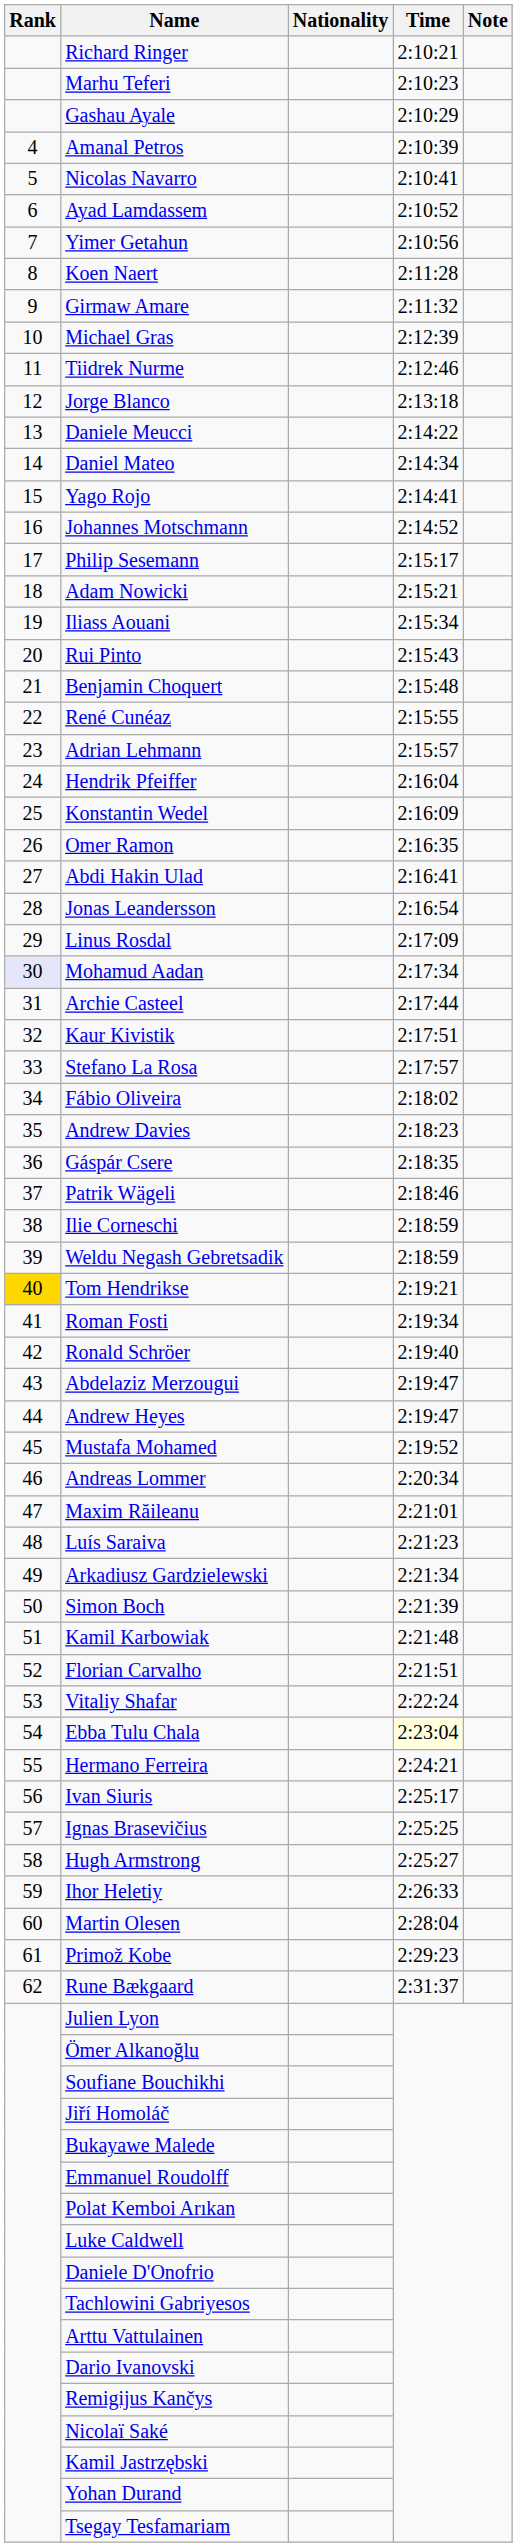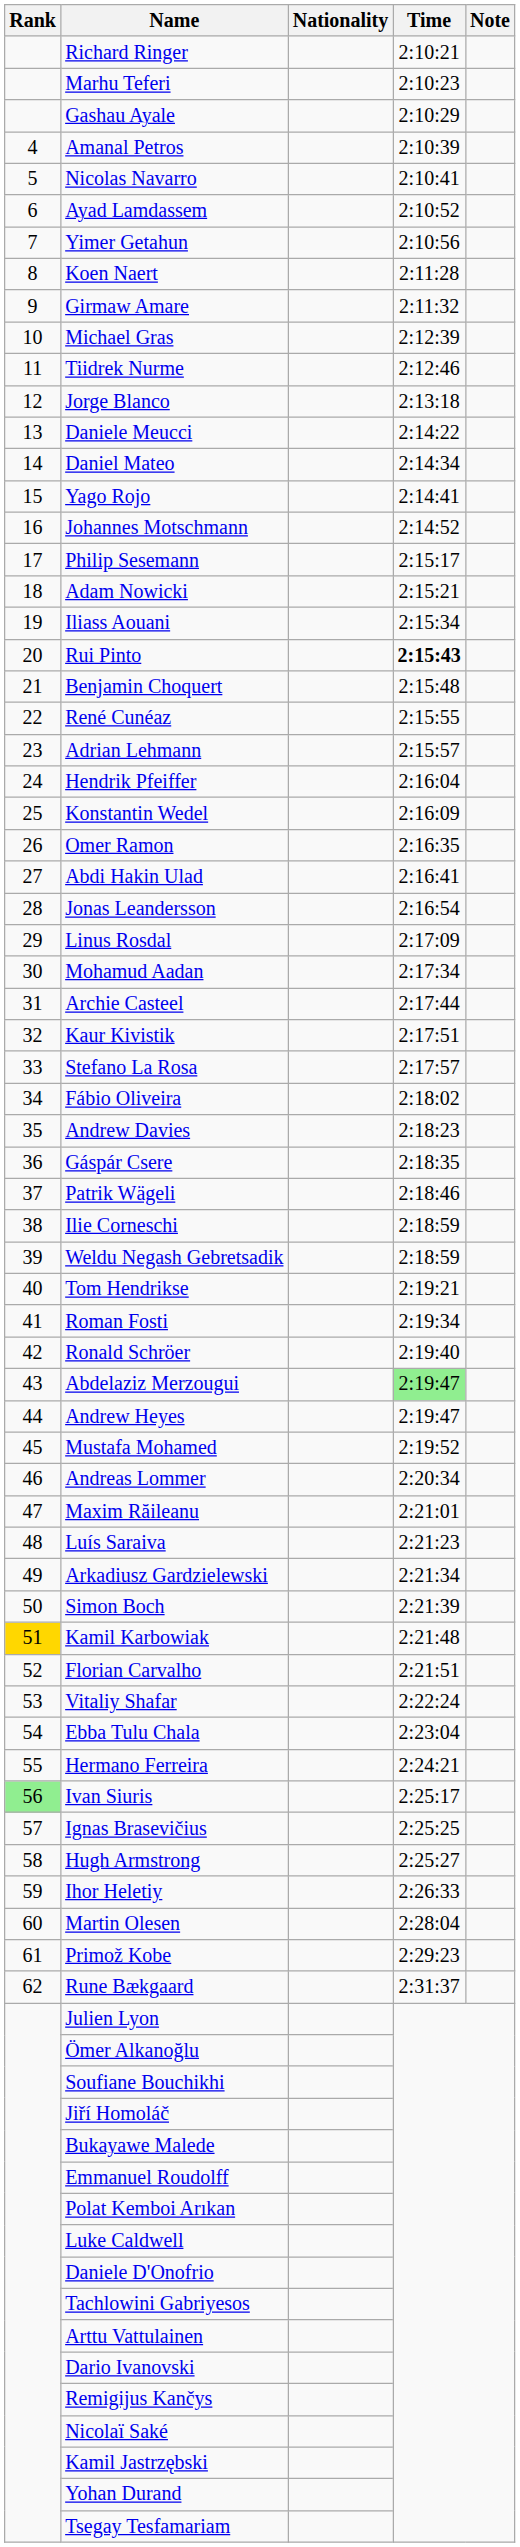(428, 654) normal -> (429, 654) bold
(33, 971) lavender background -> (33, 971) no background
(33, 1289) gold background -> (33, 1289) no background
(428, 1384) no background -> (429, 1384) lightgreen background
(33, 1638) no background -> (33, 1638) gold background
(428, 1733) lightyellow background -> (429, 1733) no background
(33, 1796) no background -> (33, 1796) lightgreen background
